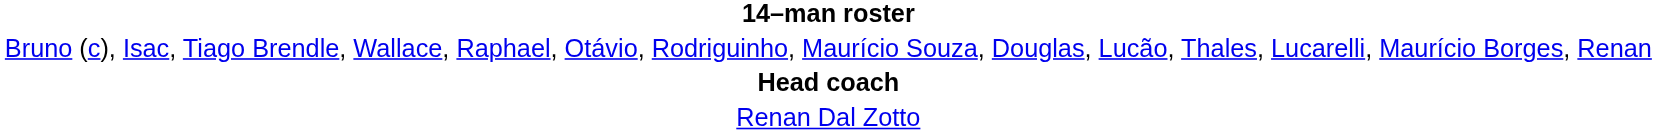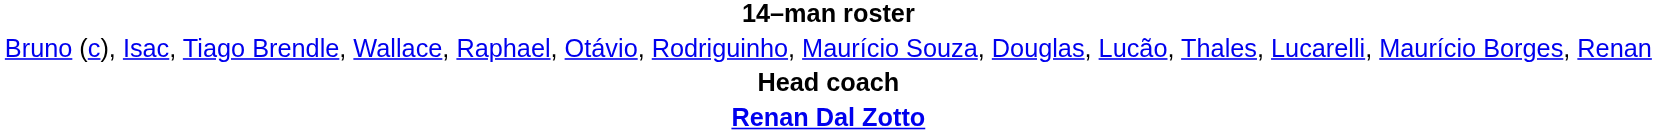(828, 117) normal -> (828, 117) bold
